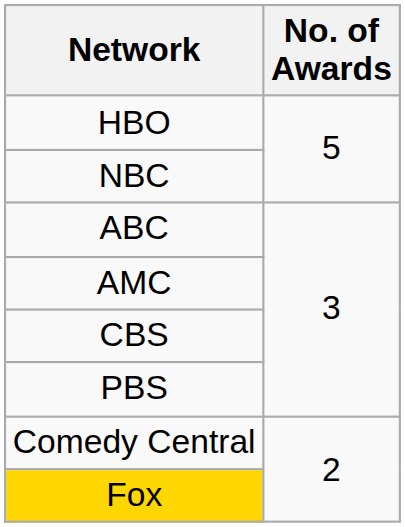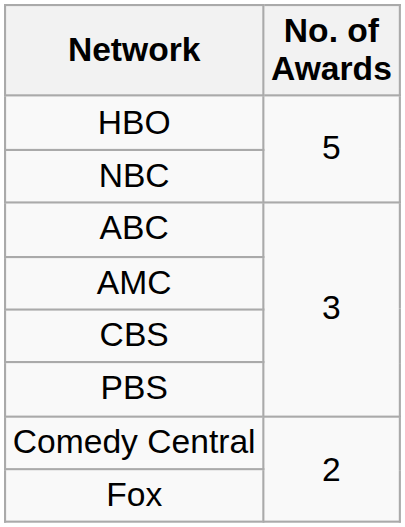(134, 495) gold background -> (134, 495) no background
